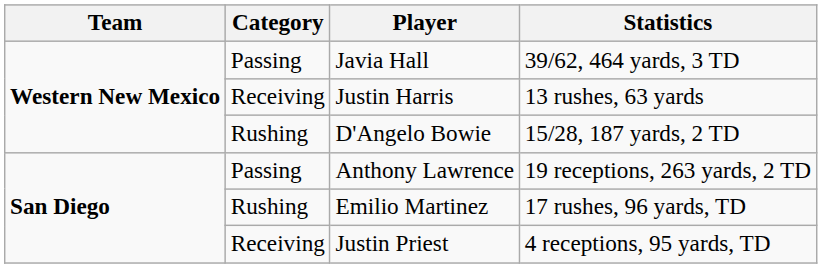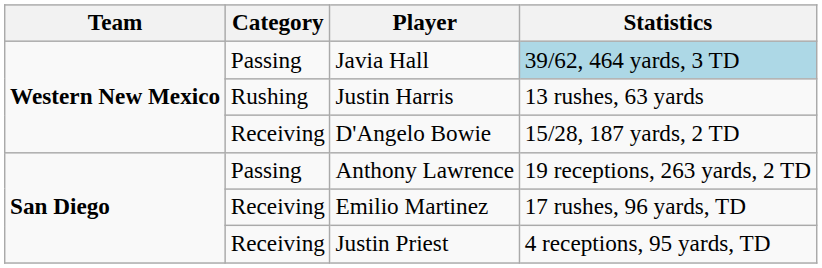(632, 59) no background -> (632, 59) lightblue background
(278, 96) Receiving -> (269, 96) Rushing
(269, 133) Rushing -> (278, 133) Receiving
(269, 207) Rushing -> (278, 207) Receiving
